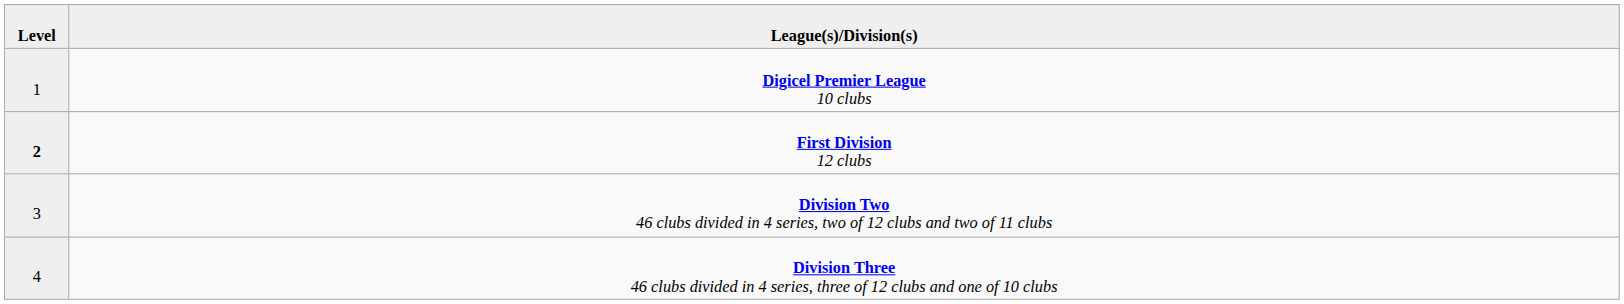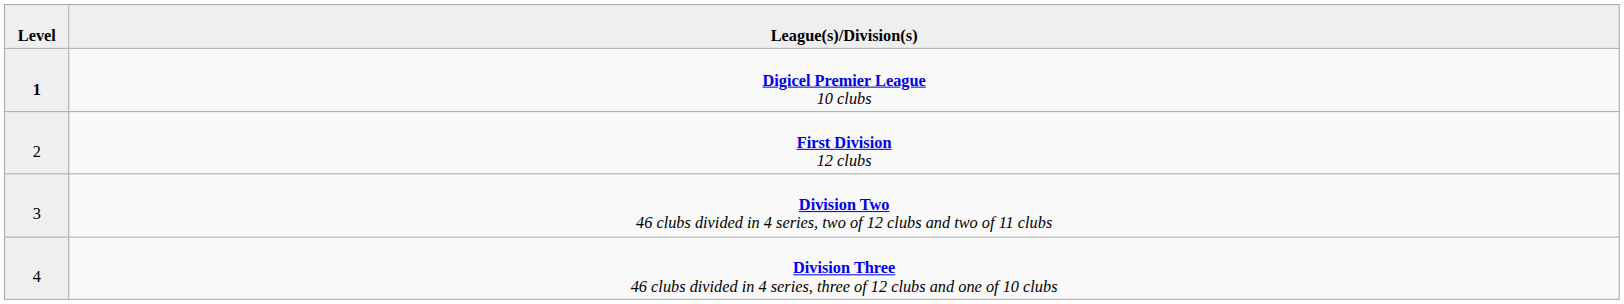(37, 89) normal -> (37, 89) bold
(37, 151) bold -> (37, 151) normal
